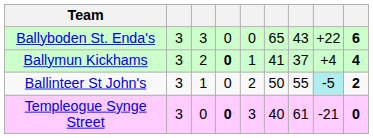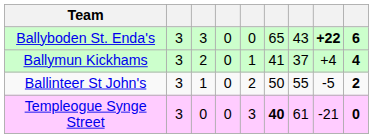(328, 38) normal -> (328, 38) bold
(228, 60) bold -> (228, 60) normal
(328, 83) paleturquoise background -> (328, 83) no background
(228, 114) bold -> (228, 114) normal
(276, 114) normal -> (276, 114) bold
